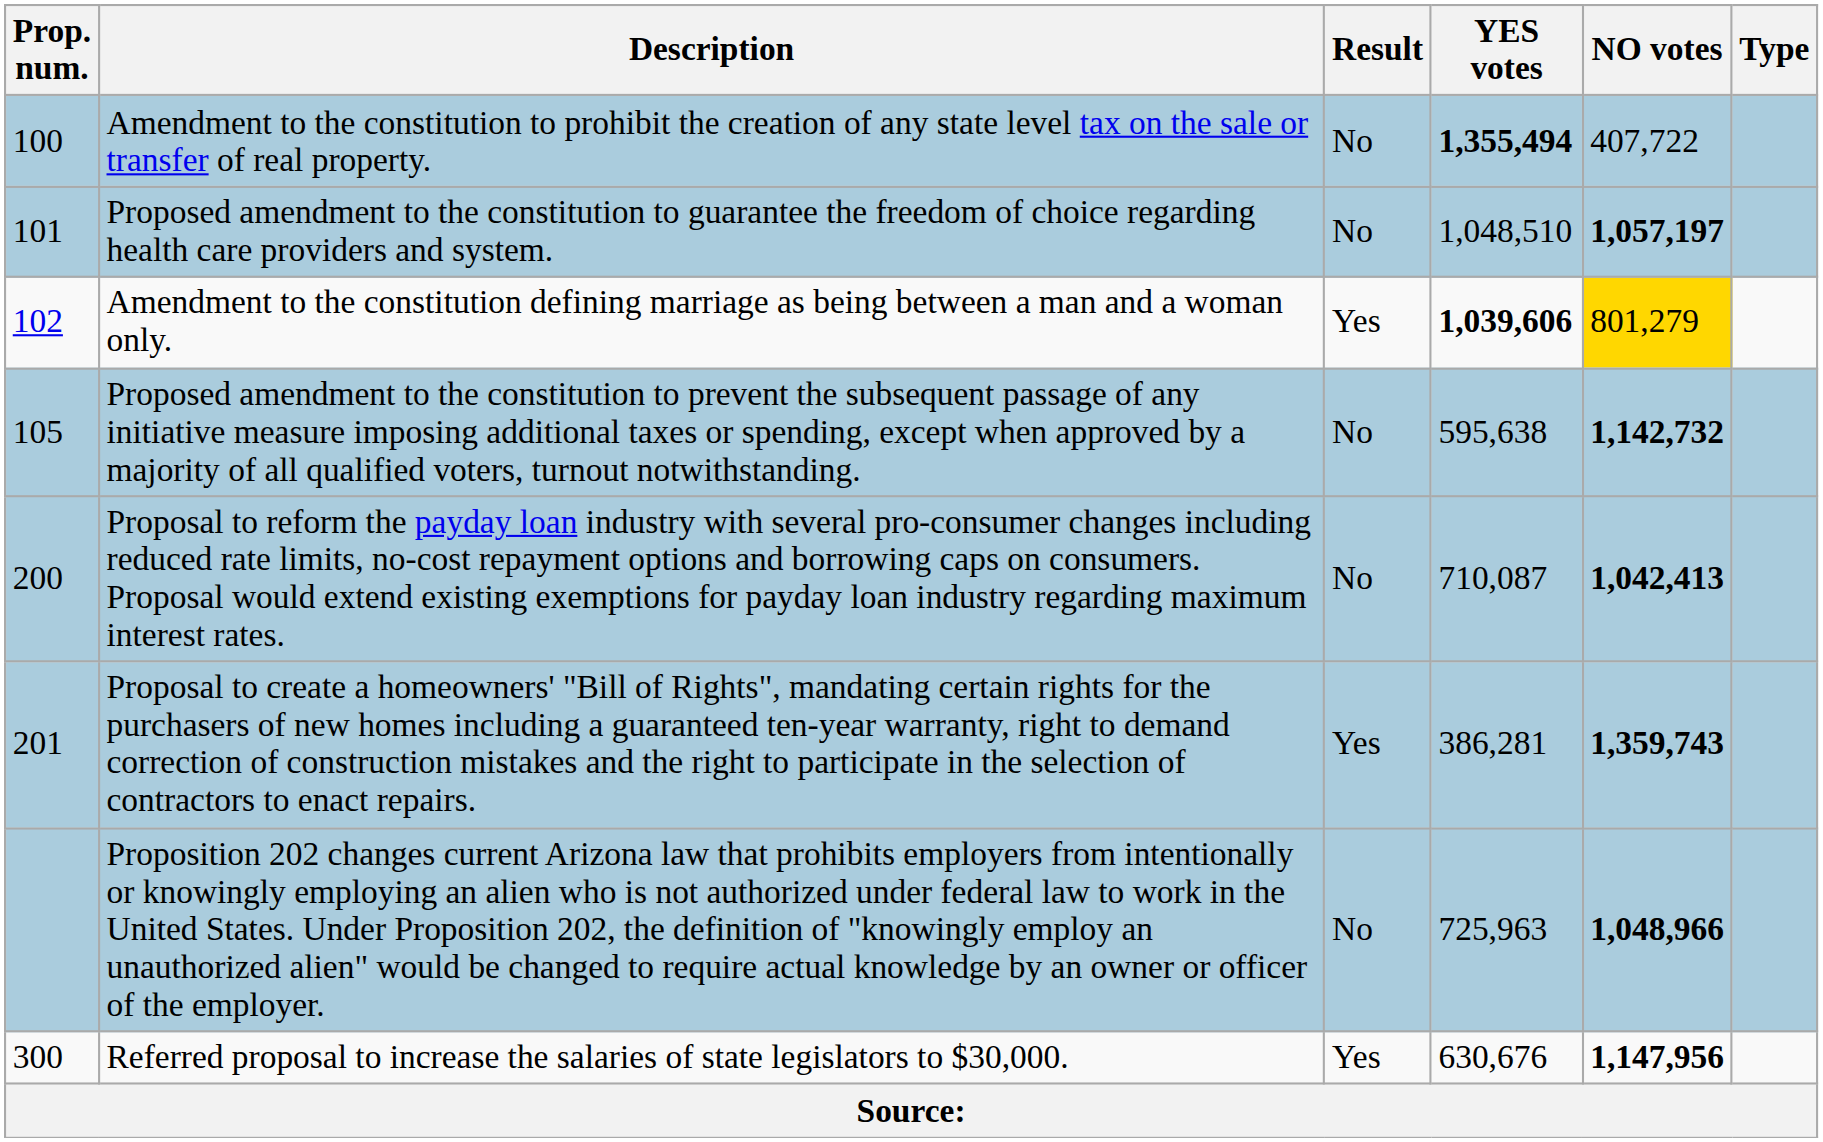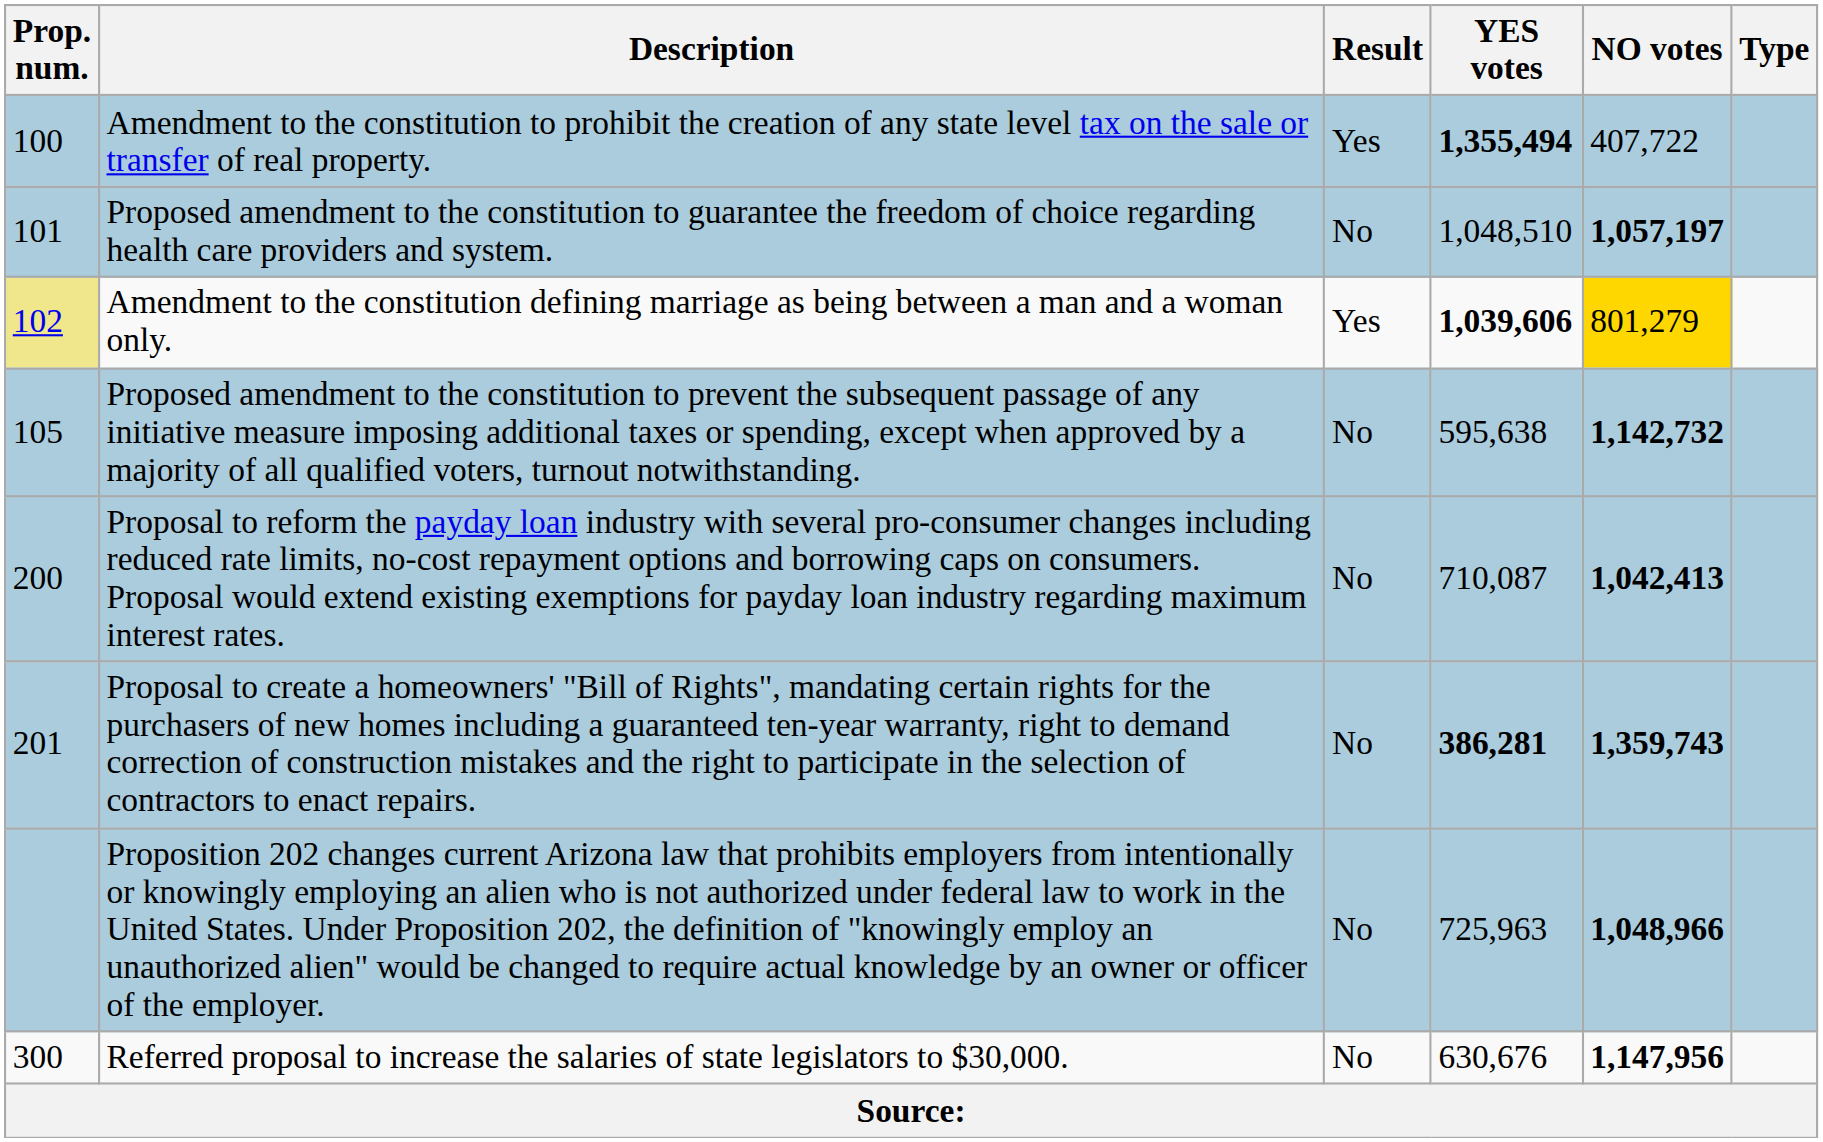(1352, 140) No -> (1356, 140) Yes
(38, 321) no background -> (38, 321) khaki background
(1356, 744) Yes -> (1352, 744) No
(1493, 744) normal -> (1493, 744) bold
(1356, 1057) Yes -> (1352, 1057) No
